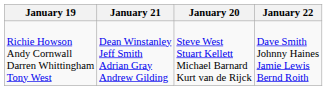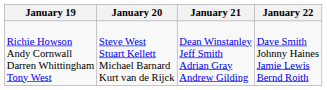columns swapped: (214, 12) <-> (135, 12)
